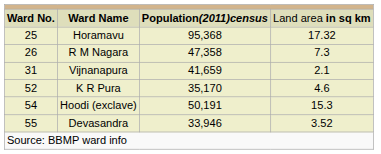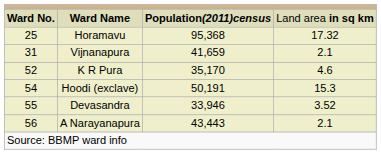- row: (98, 53)
+ row: (100, 123)
